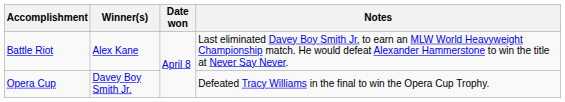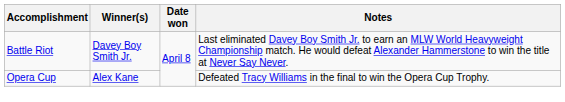(115, 51) Alex Kane -> (117, 51) Davey Boy Smith Jr.
(117, 84) Davey Boy Smith Jr. -> (115, 78) Alex Kane
